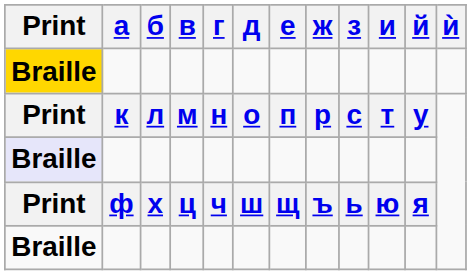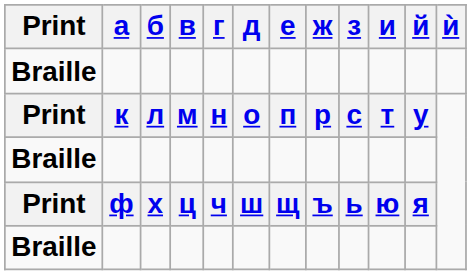(54, 70) gold background -> (54, 70) no background
(54, 159) lavender background -> (54, 159) no background
